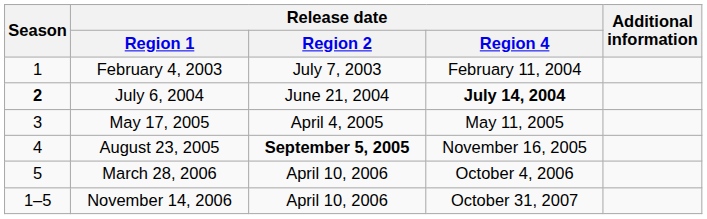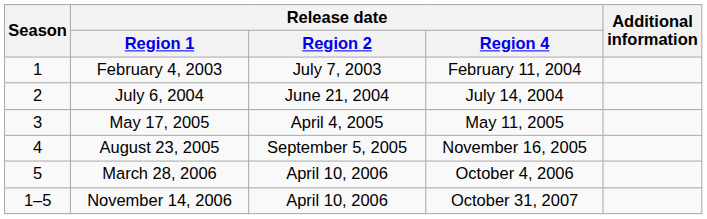(38, 95) bold -> (38, 95) normal
(515, 95) bold -> (515, 95) normal
(337, 148) bold -> (337, 148) normal
